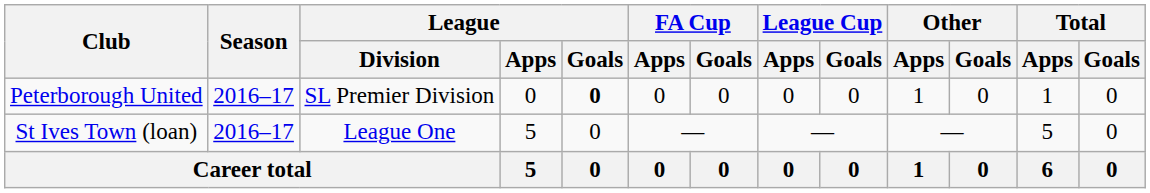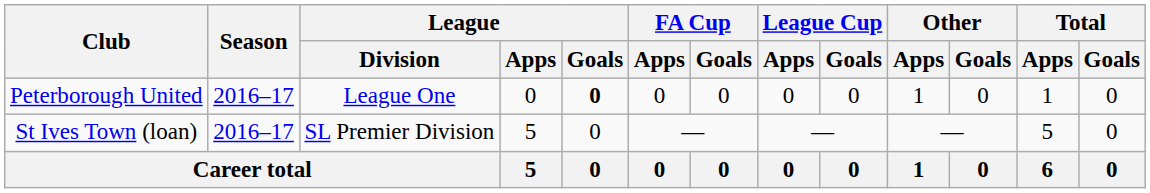(399, 95) SL Premier Division -> (399, 95) League One
(399, 132) League One -> (399, 132) SL Premier Division
